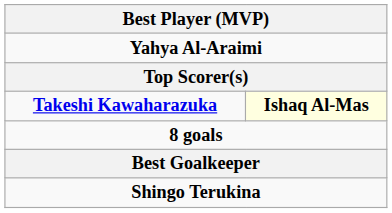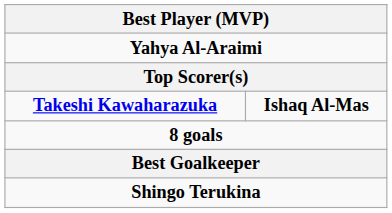(316, 105) lightyellow background -> (316, 105) no background
